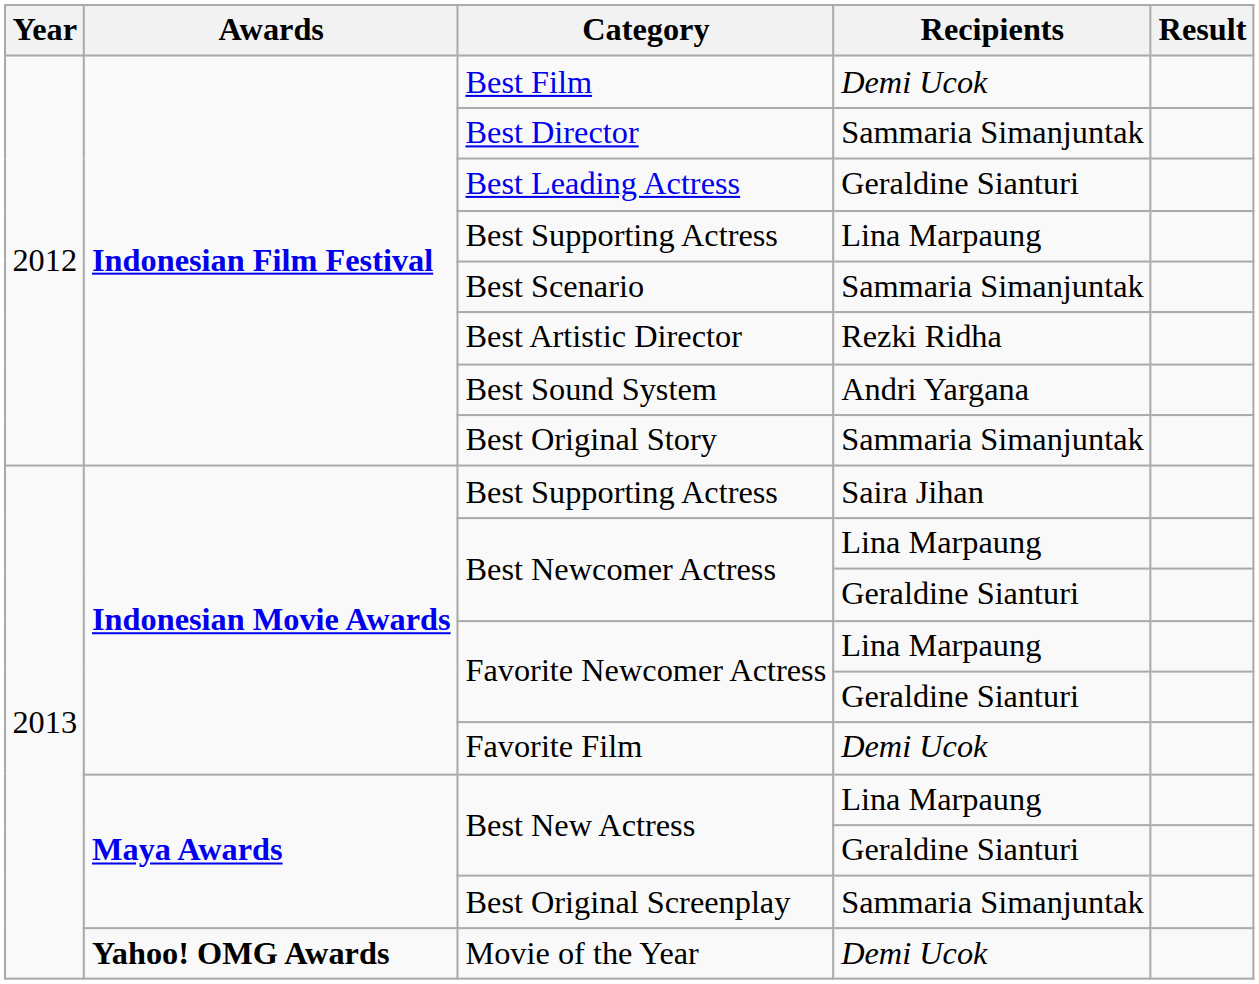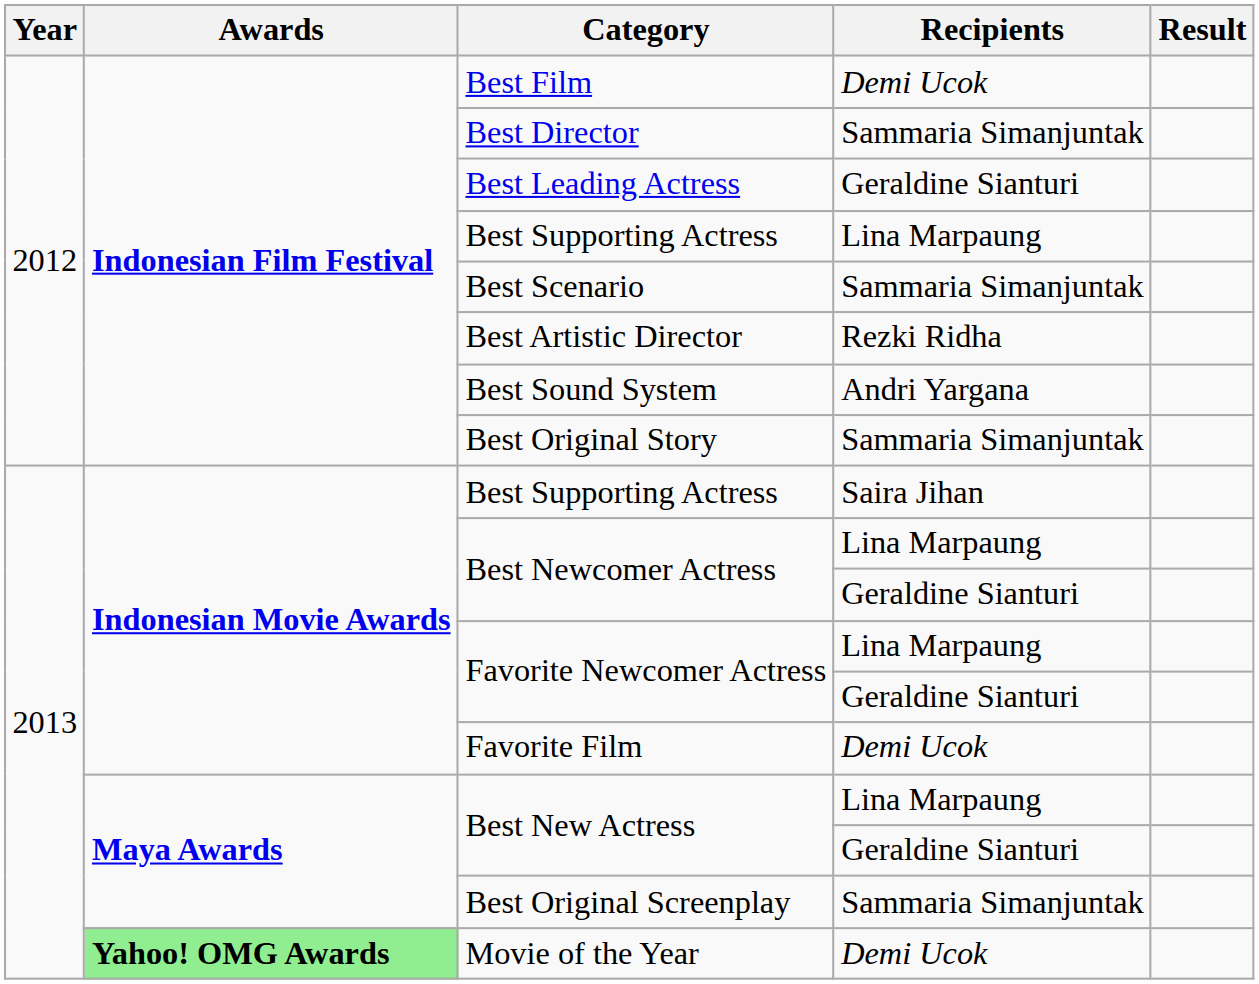(241, 952) no background -> (241, 952) lightgreen background
